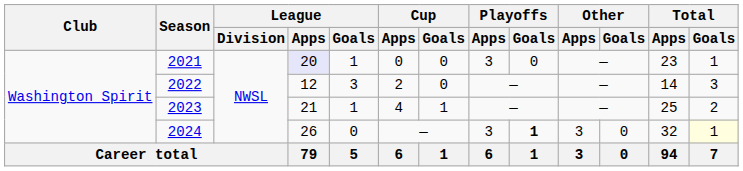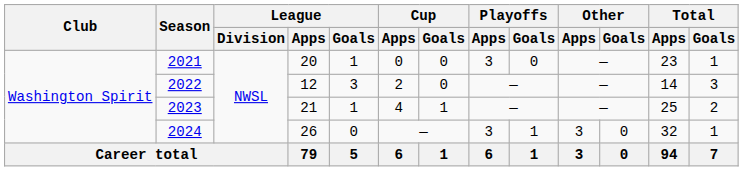(309, 62) lavender background -> (309, 62) no background
(534, 132) bold -> (534, 132) normal
(714, 132) lightyellow background -> (714, 132) no background
